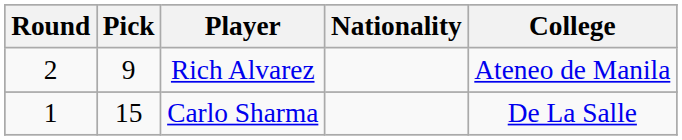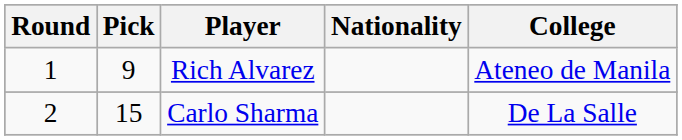(51, 69) 2 -> (51, 69) 1
(51, 112) 1 -> (51, 112) 2
